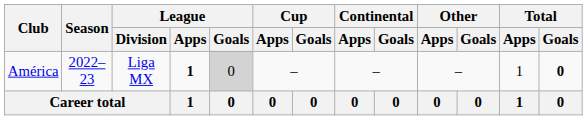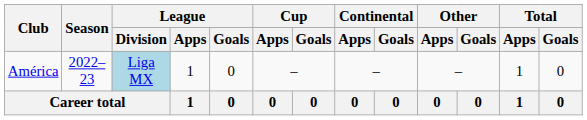(141, 71) no background -> (141, 71) lightblue background
(190, 71) bold -> (190, 71) normal
(231, 71) lightgrey background -> (231, 71) no background
(560, 71) bold -> (560, 71) normal
